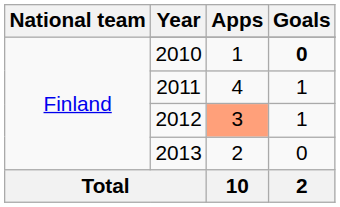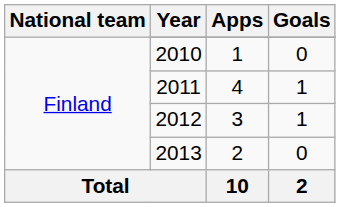(302, 53) bold -> (302, 53) normal
(237, 119) lightsalmon background -> (237, 119) no background
